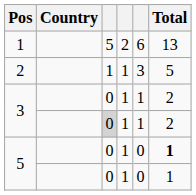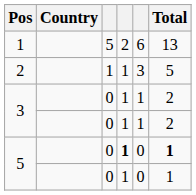(110, 124) lightgrey background -> (110, 124) no background
(125, 150) normal -> (125, 150) bold
